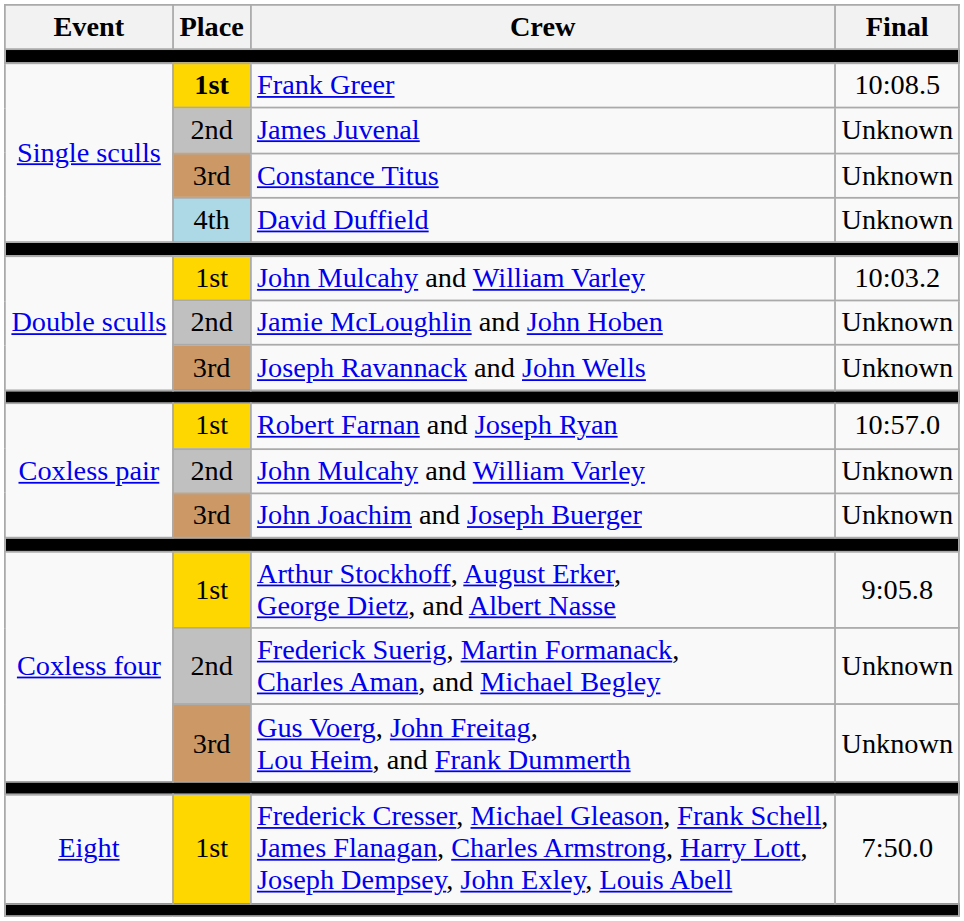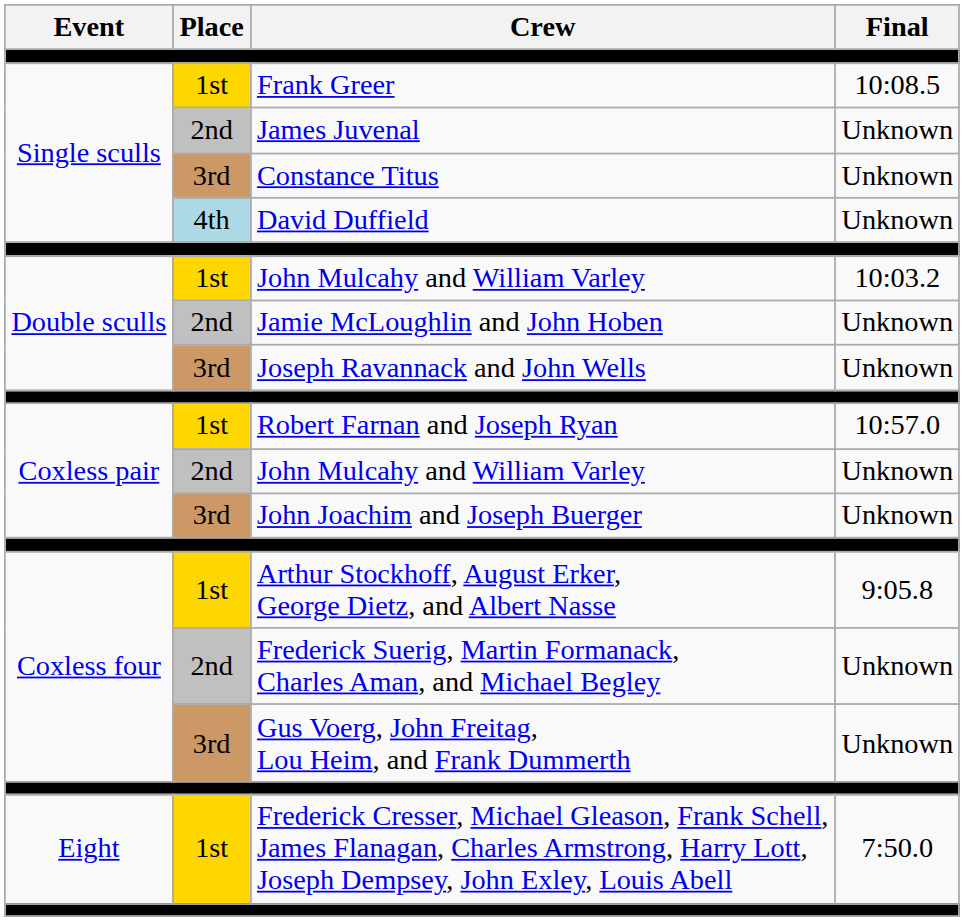(212, 84) bold -> (212, 84) normal
